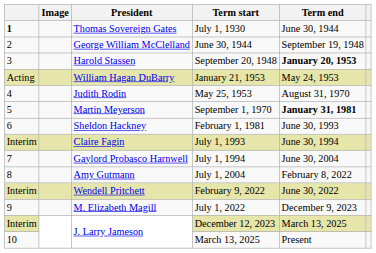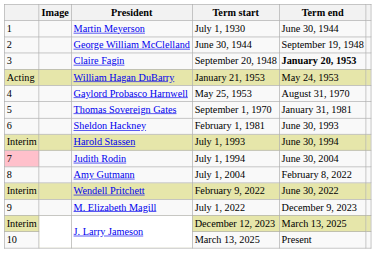(9, 28) bold -> (9, 28) normal
(125, 28) Thomas Sovereign Gates -> (109, 28) Martin Meyerson
(104, 61) Harold Stassen -> (99, 61) Claire Fagin
(100, 93) Judith Rodin -> (131, 93) Gaylord Probasco Harnwell
(109, 110) Martin Meyerson -> (125, 110) Thomas Sovereign Gates
(319, 110) bold -> (317, 110) normal
(99, 142) Claire Fagin -> (104, 142) Harold Stassen
(9, 158) no background -> (9, 158) pink background
(131, 158) Gaylord Probasco Harnwell -> (100, 158) Judith Rodin
